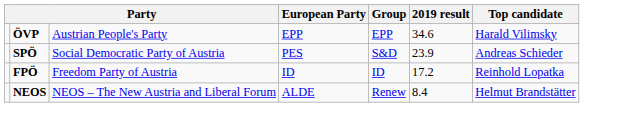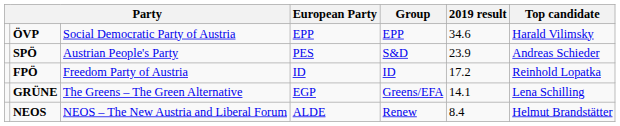(110, 33) Austrian People's Party -> (149, 33) Social Democratic Party of Austria
(138, 53) Social Democratic Party of Austria -> (121, 53) Austrian People's Party
+ row: (35, 92)
